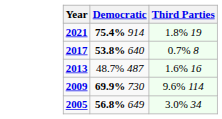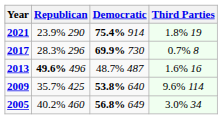+ column: (61, 14)
(120, 50) 53.8% 640 -> (120, 50) 69.9% 730
(120, 86) 69.9% 730 -> (120, 86) 53.8% 640
